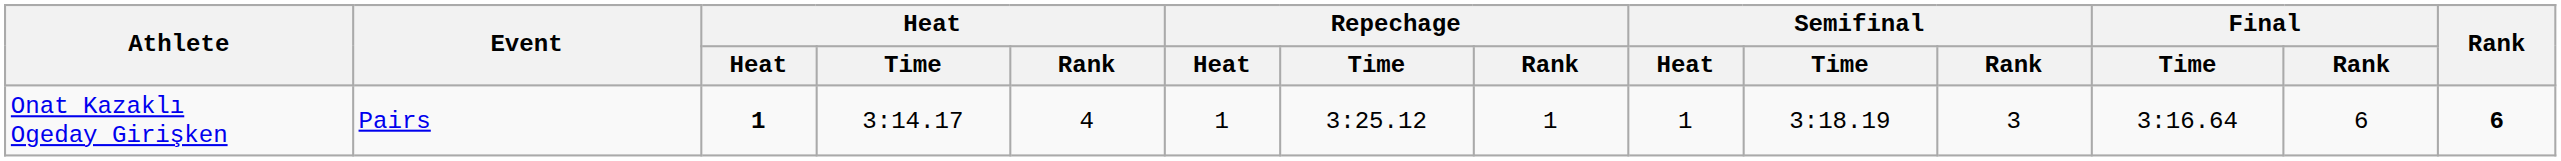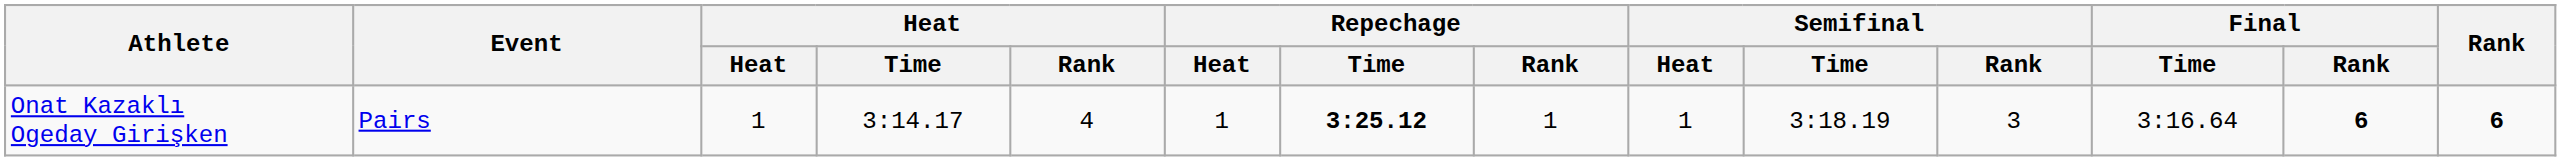(758, 120) bold -> (758, 120) normal
(1376, 120) normal -> (1376, 120) bold
(2361, 120) normal -> (2361, 120) bold
